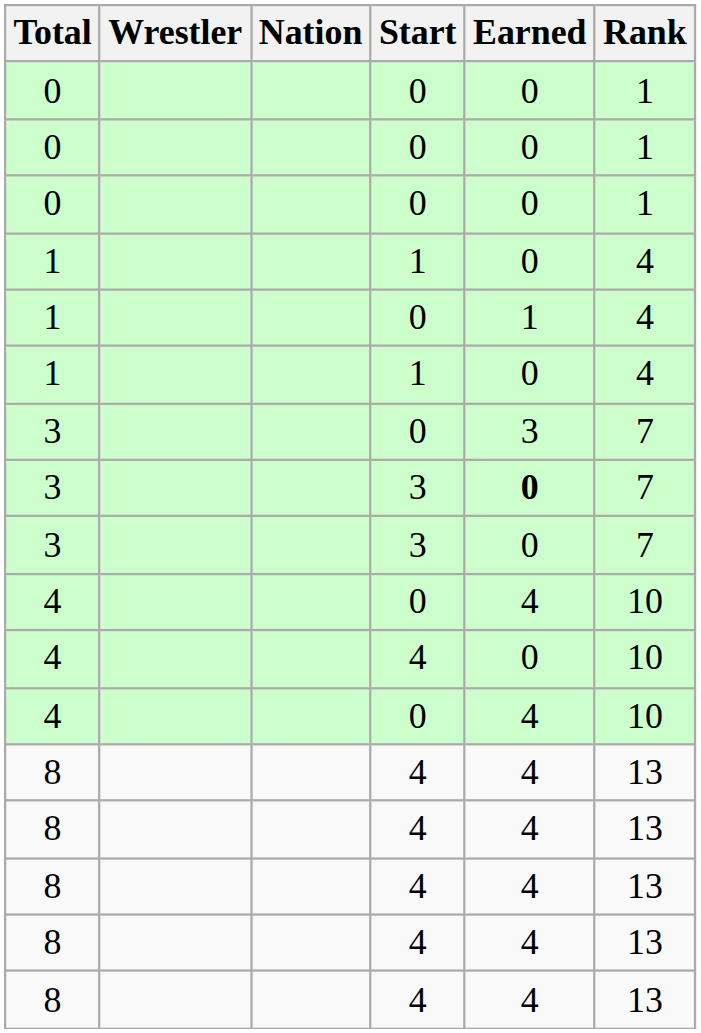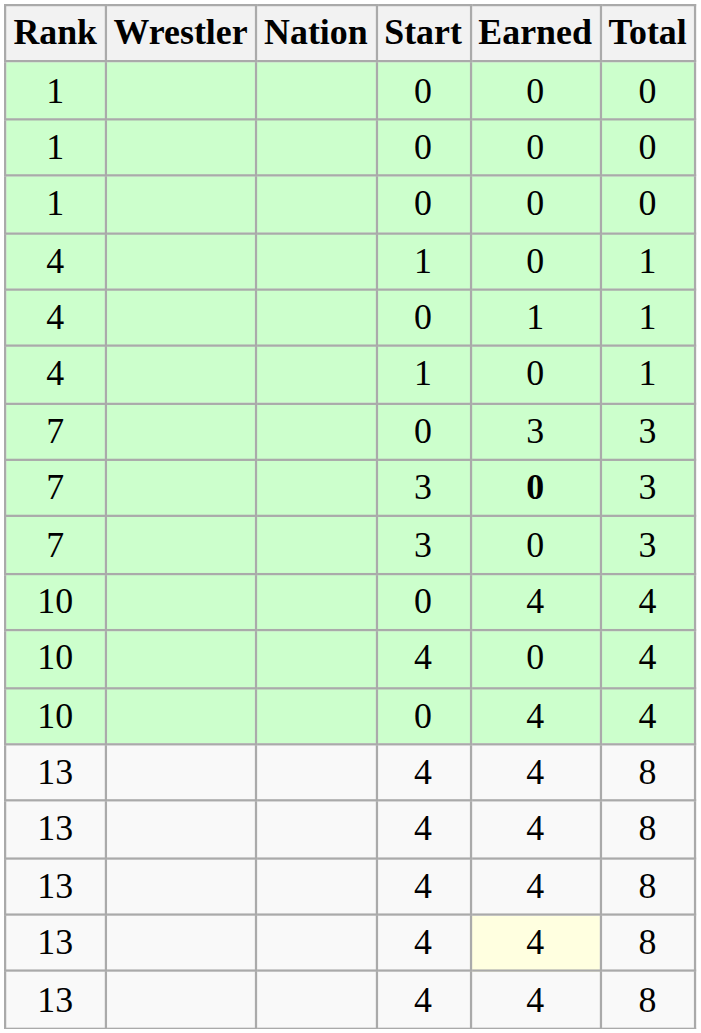columns swapped: (645, 32) <-> (53, 32)
(530, 942) no background -> (535, 942) lightyellow background
